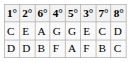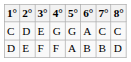columns swapped: (88, 13) <-> (42, 13)
(26, 31) E -> (26, 31) D
(118, 31) D -> (117, 31) C
(26, 48) D -> (26, 48) E
(117, 48) C -> (118, 48) D
